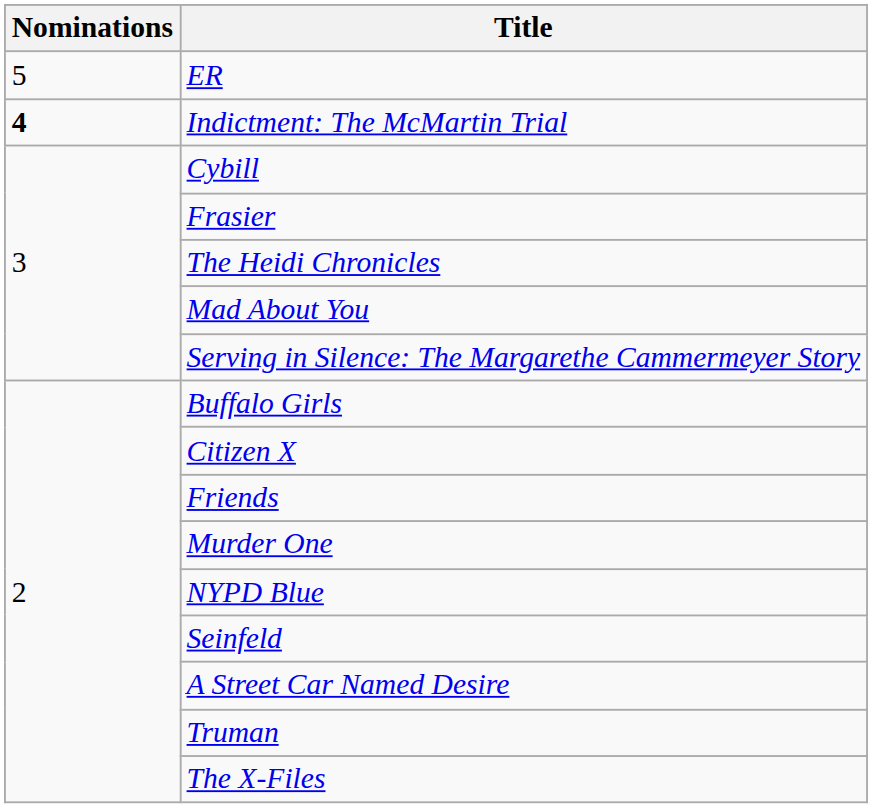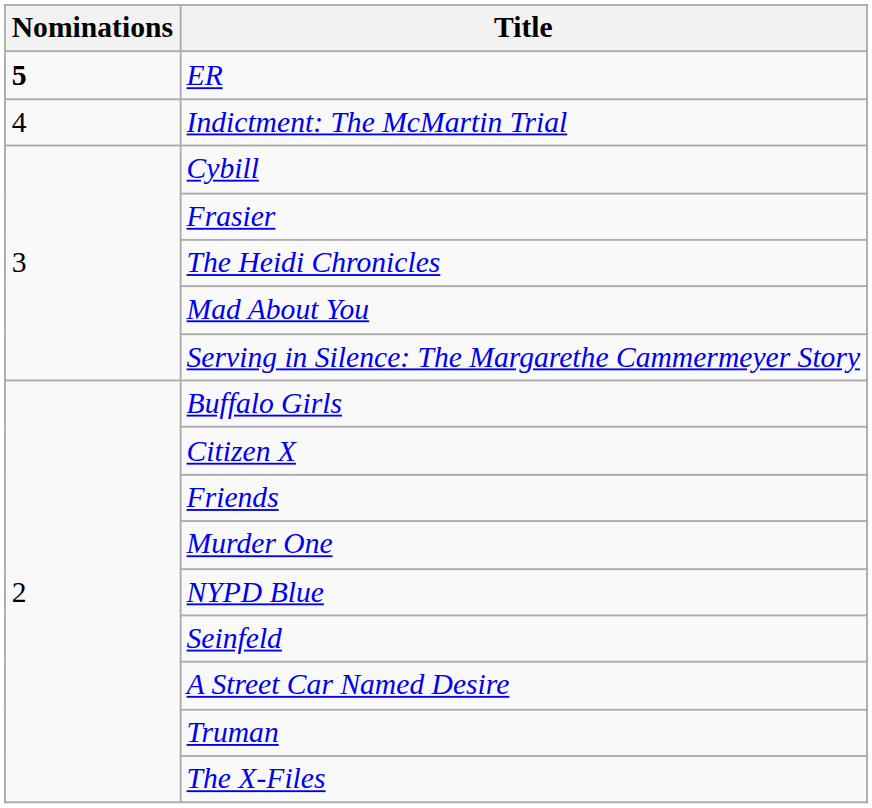(19, 74) normal -> (19, 74) bold
(19, 121) bold -> (19, 121) normal
